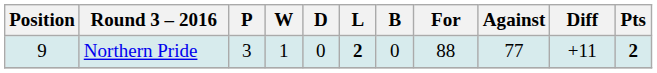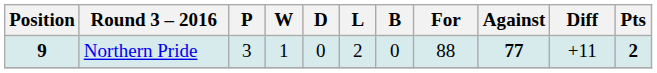(42, 51) normal -> (42, 51) bold
(358, 51) bold -> (358, 51) normal
(514, 51) normal -> (514, 51) bold
